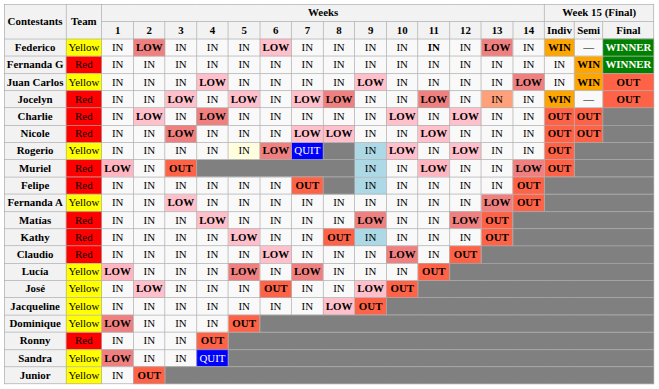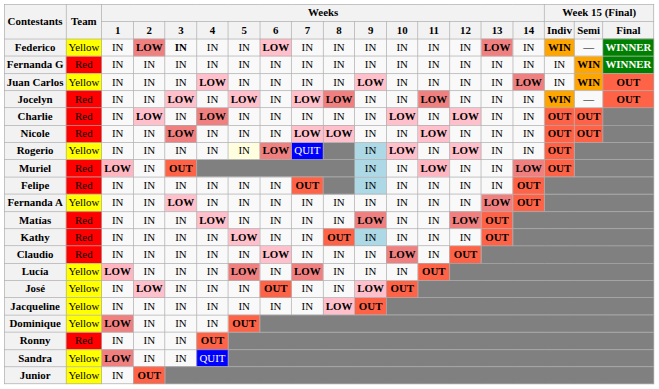(181, 47) normal -> (181, 47) bold
(434, 47) bold -> (434, 47) normal
(497, 99) lightsalmon background -> (497, 99) no background
